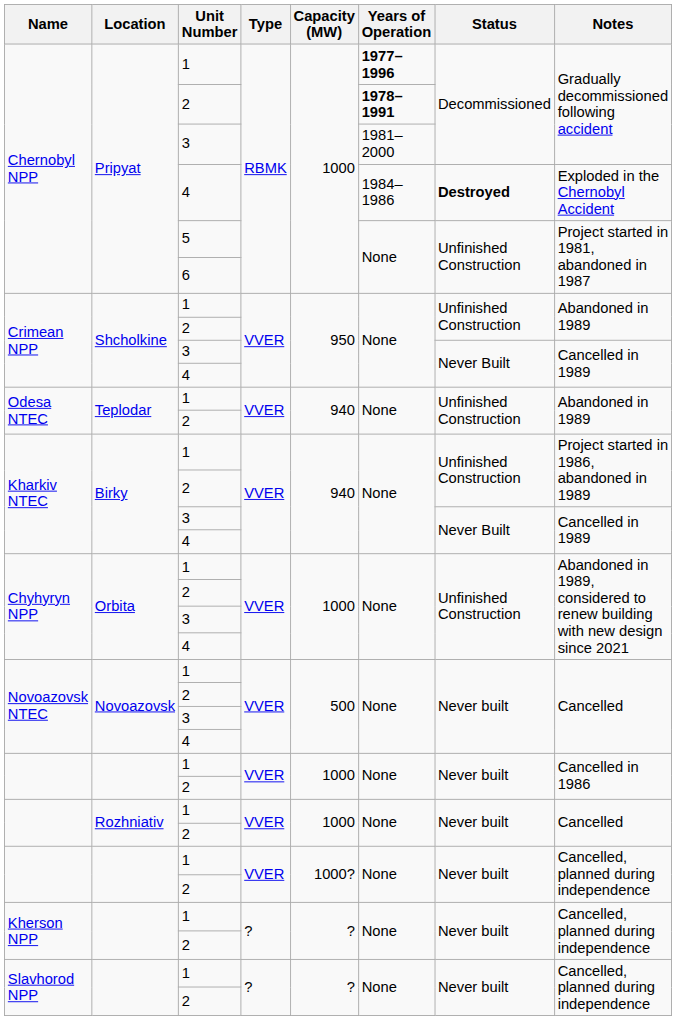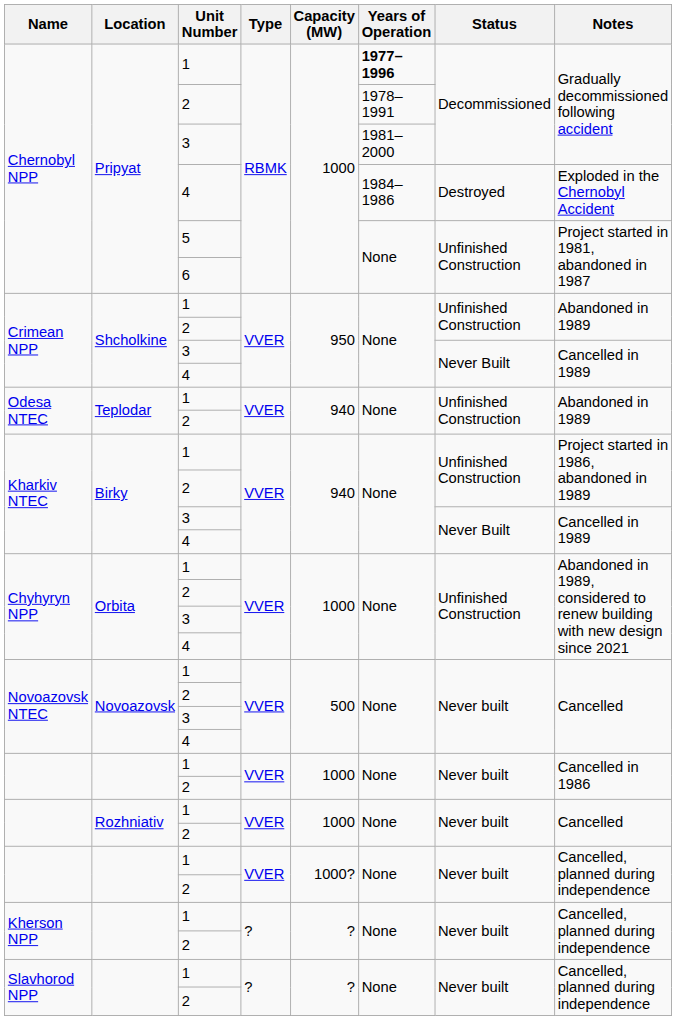(382, 104) bold -> (382, 104) normal
(474, 192) bold -> (472, 192) normal
